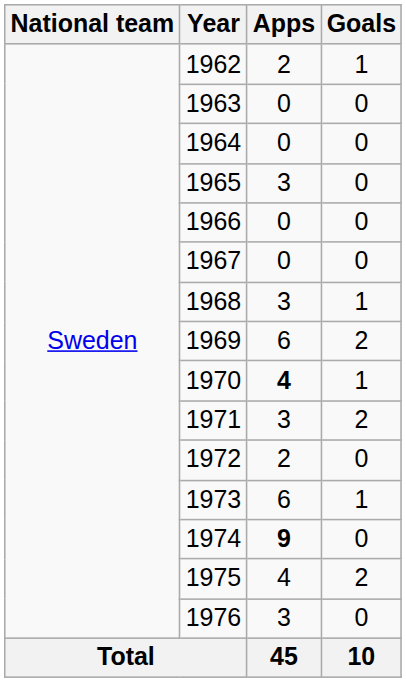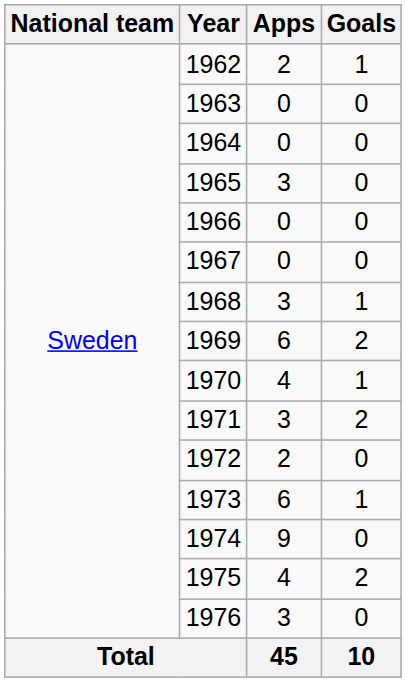(284, 380) bold -> (284, 380) normal
(284, 538) bold -> (284, 538) normal
